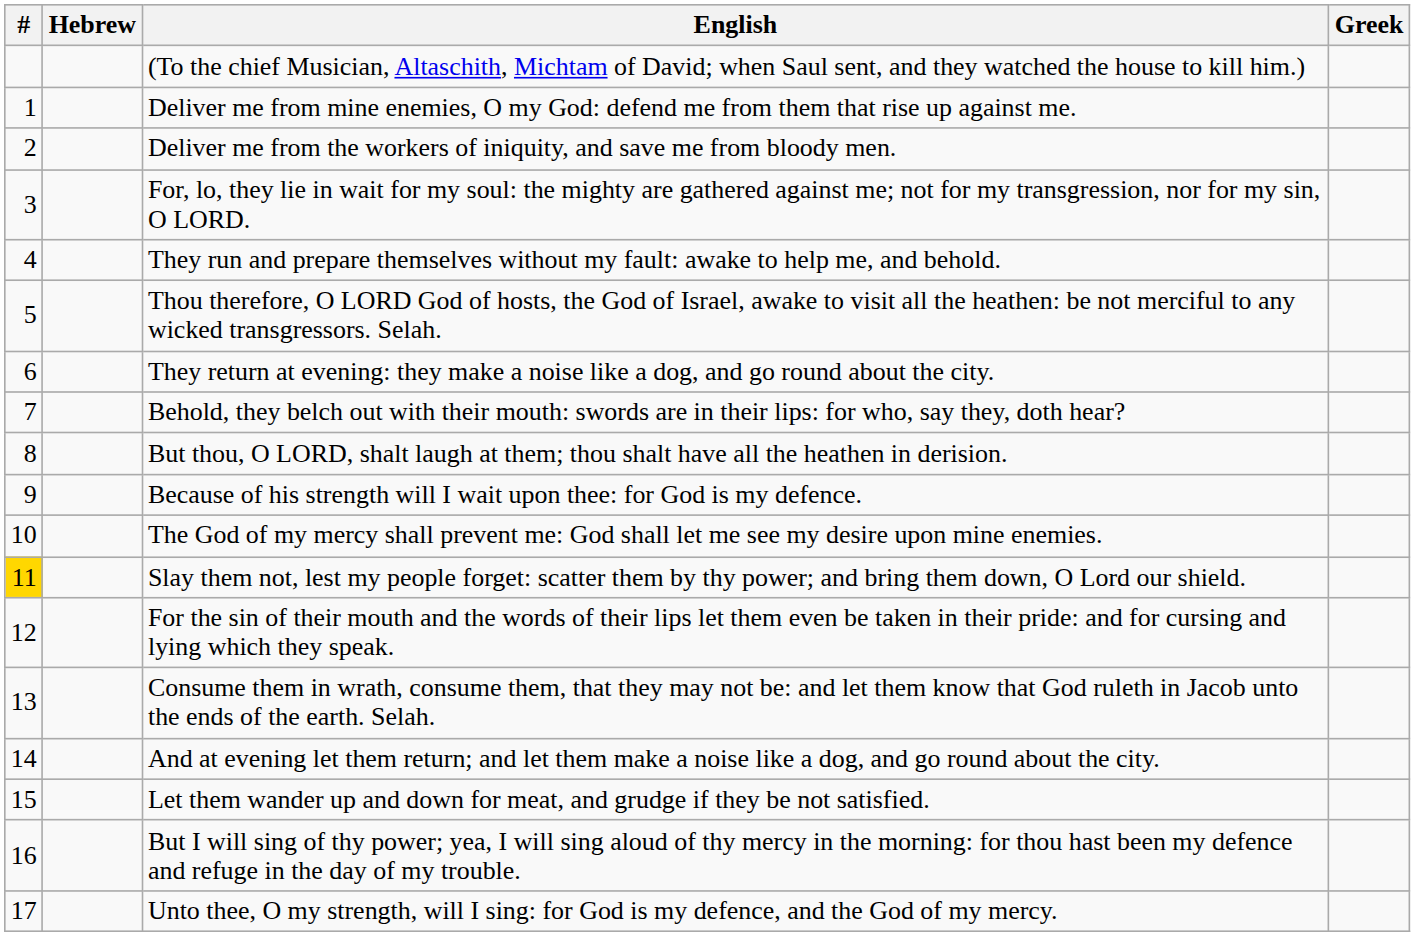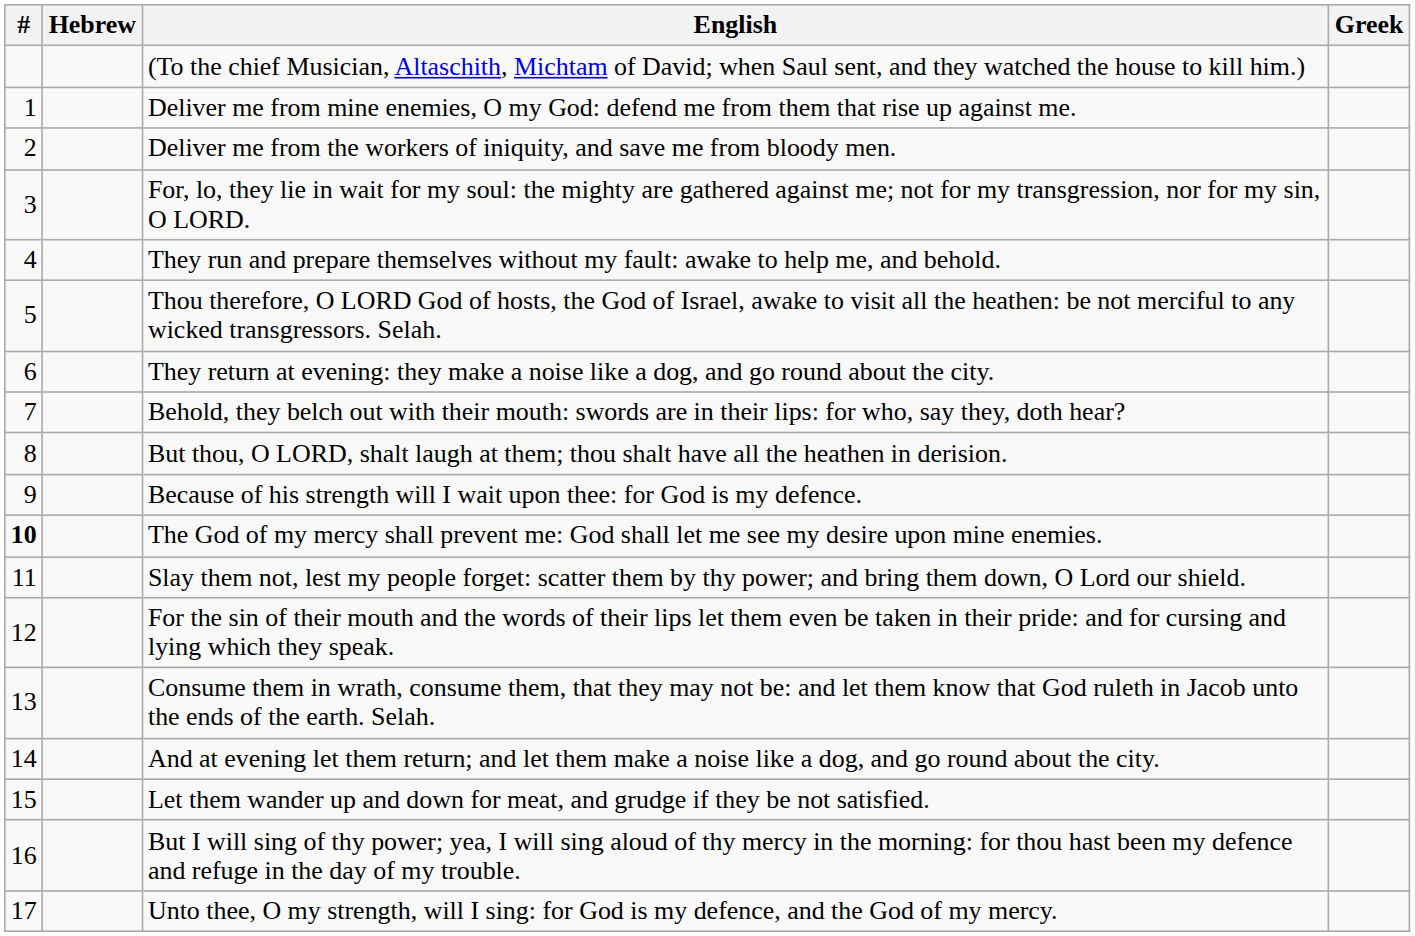(24, 535) normal -> (24, 535) bold
(24, 576) gold background -> (24, 576) no background
